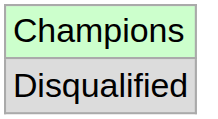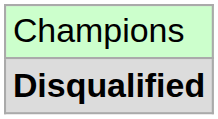(101, 85) normal -> (109, 85) bold
